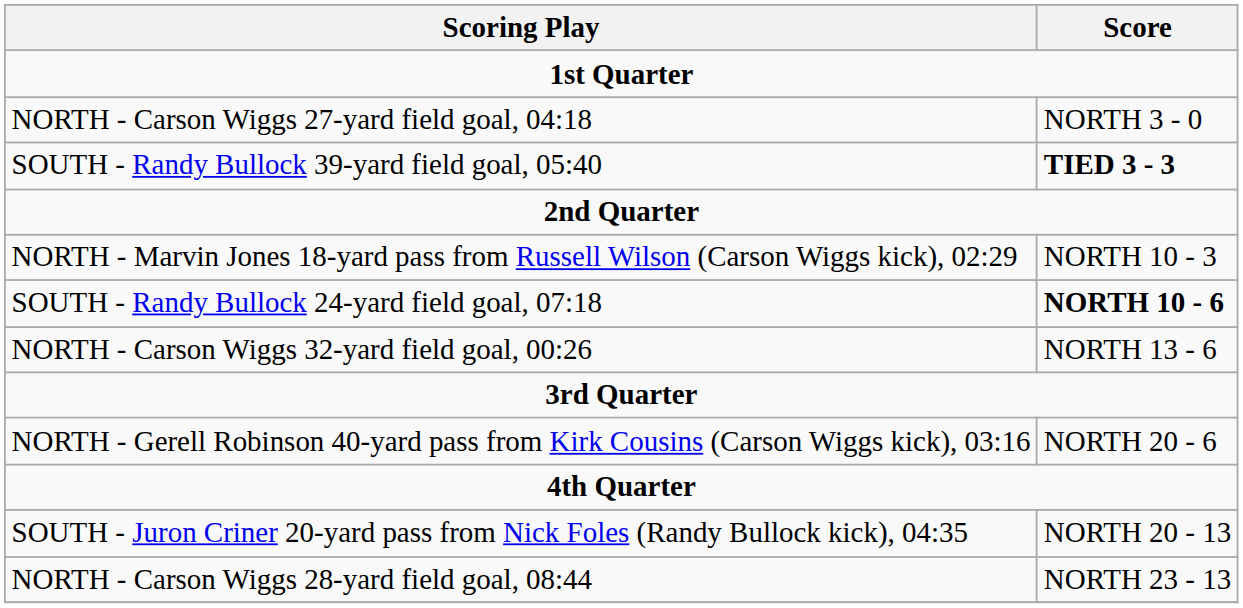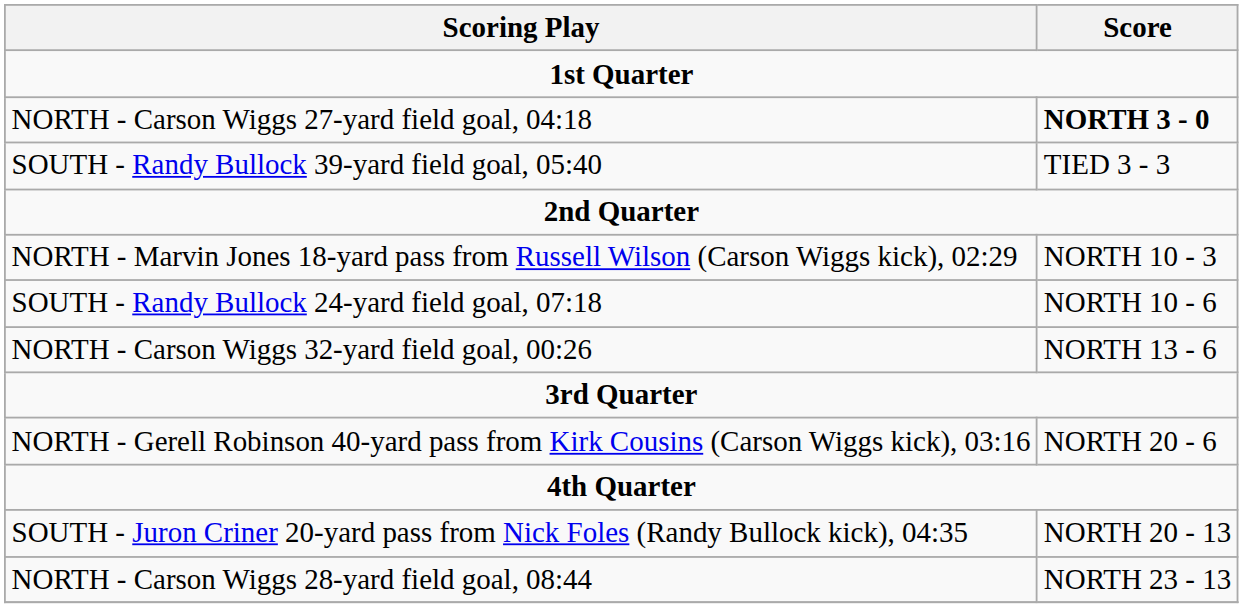(1123, 119) normal -> (1127, 119) bold
(1109, 165) bold -> (1107, 165) normal
(1134, 303) bold -> (1130, 303) normal
